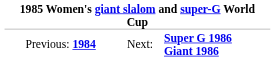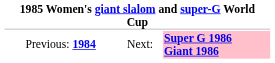(198, 44) no background -> (198, 44) pink background
